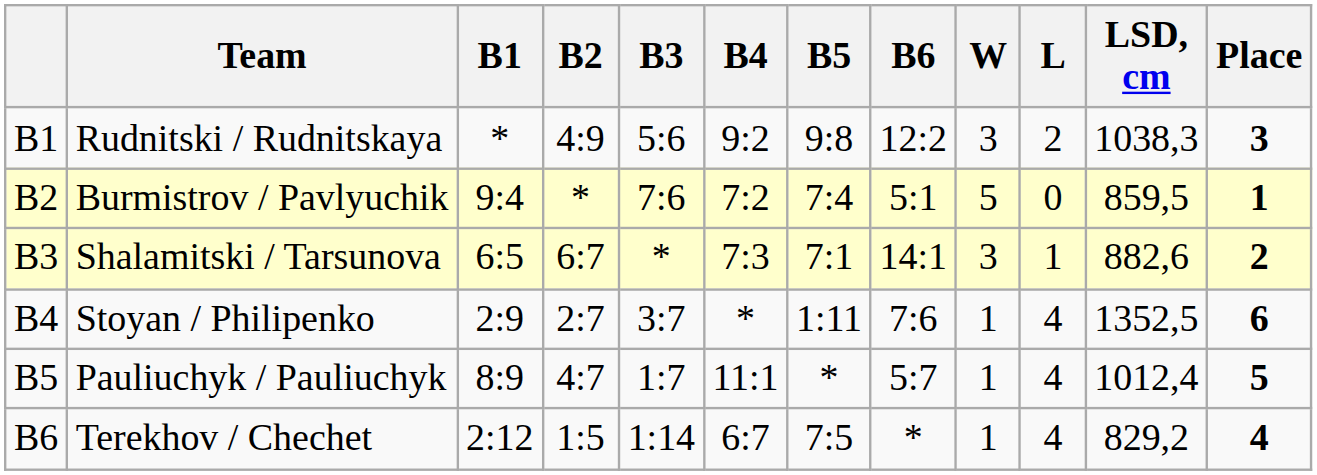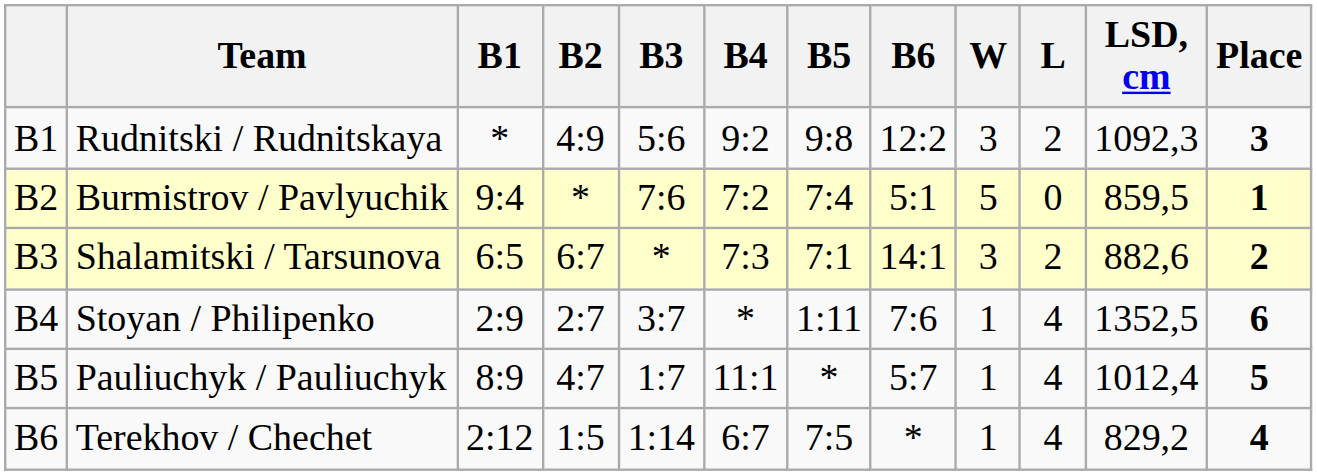(1146, 137) 1038,3 -> (1146, 137) 1092,3
(1053, 257) 1 -> (1053, 257) 2
